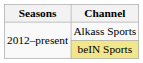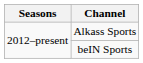(105, 49) khaki background -> (105, 49) no background
